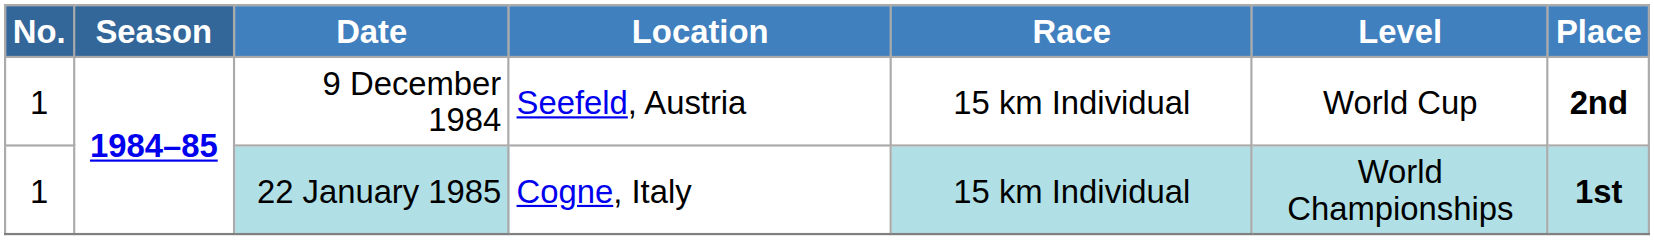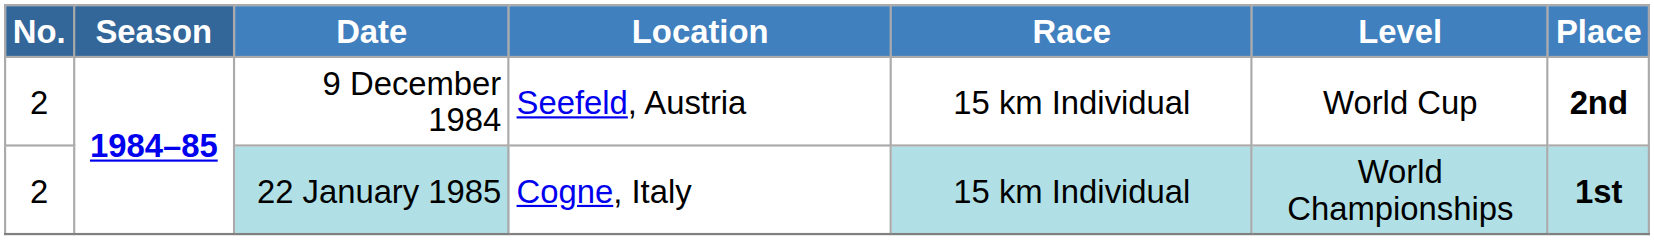(39, 102) 1 -> (39, 102) 2
(39, 190) 1 -> (39, 190) 2
